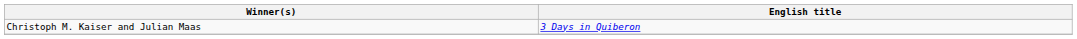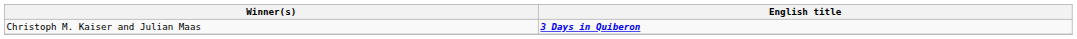(590, 27) normal -> (590, 27) bold
